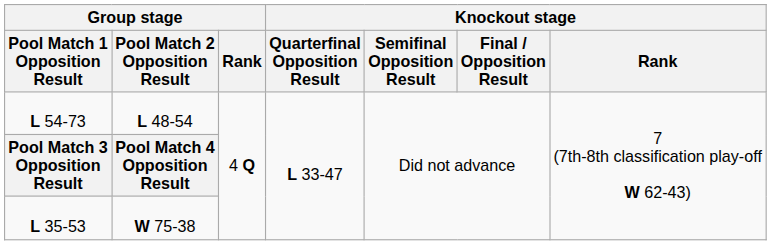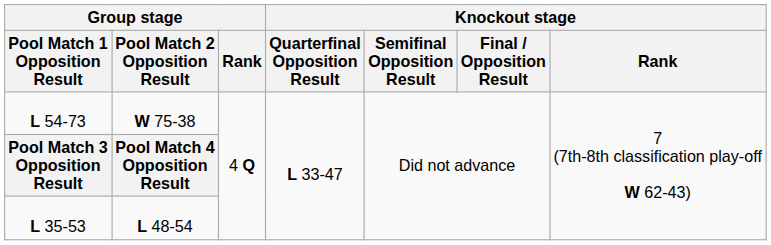(165, 122) L 48-54 -> (165, 122) W 75-38
(165, 227) W 75-38 -> (165, 227) L 48-54
